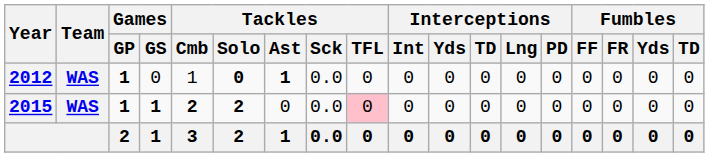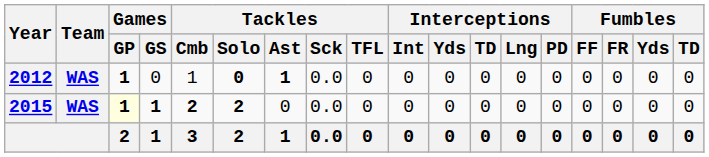(124, 108) no background -> (124, 108) lightyellow background
(367, 108) pink background -> (367, 108) no background
